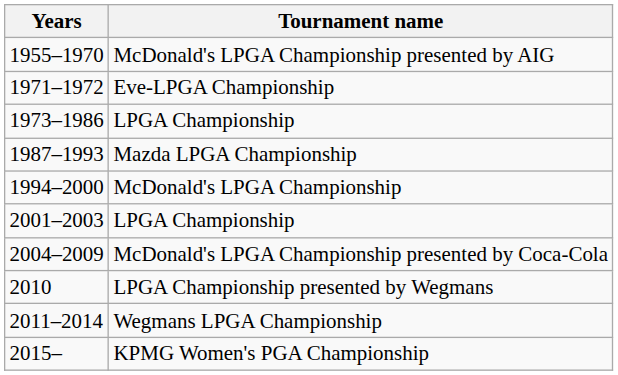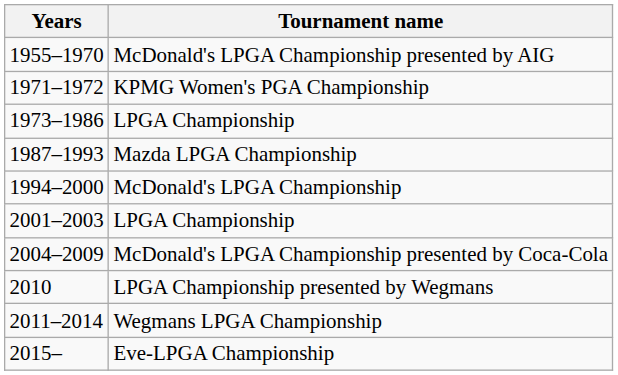(224, 87) Eve-LPGA Championship -> (271, 87) KPMG Women's PGA Championship
(271, 353) KPMG Women's PGA Championship -> (224, 353) Eve-LPGA Championship
